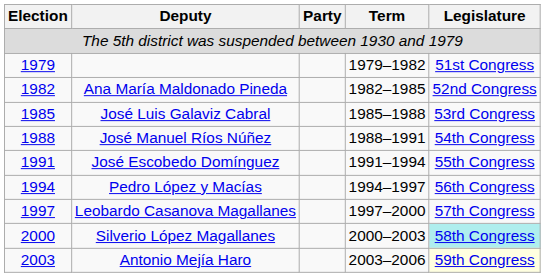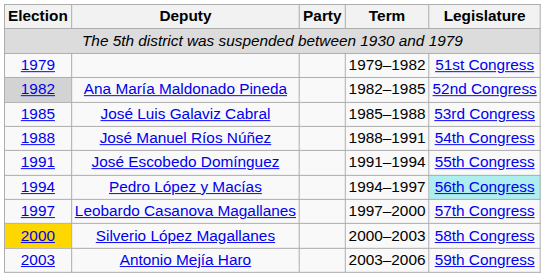(38, 89) no background -> (38, 89) lightgrey background
(485, 187) no background -> (485, 187) paleturquoise background
(38, 235) no background -> (38, 235) gold background
(485, 235) paleturquoise background -> (485, 235) no background
(485, 260) lightyellow background -> (485, 260) no background
